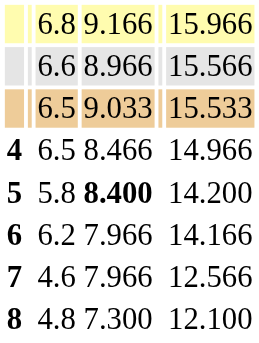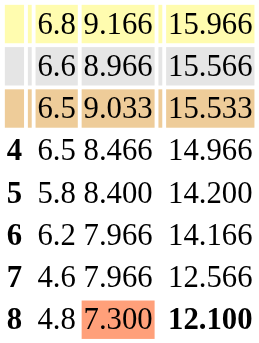(118, 192) bold -> (118, 192) normal
(118, 319) no background -> (118, 319) lightsalmon background
(210, 319) normal -> (210, 319) bold
